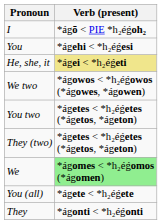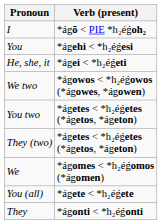(92, 63) khaki background -> (92, 63) no background
(106, 171) lightgreen background -> (106, 171) no background
